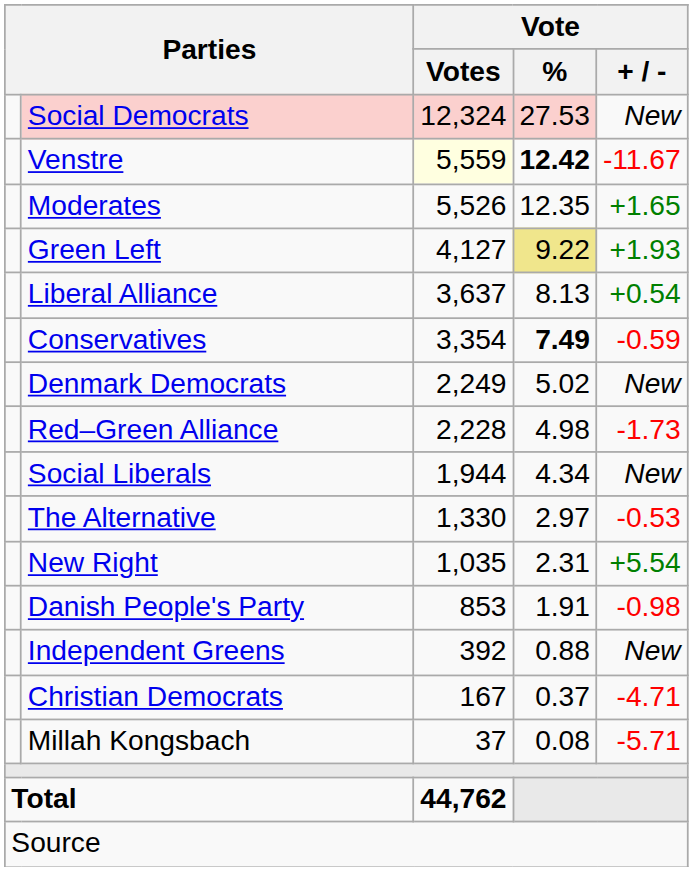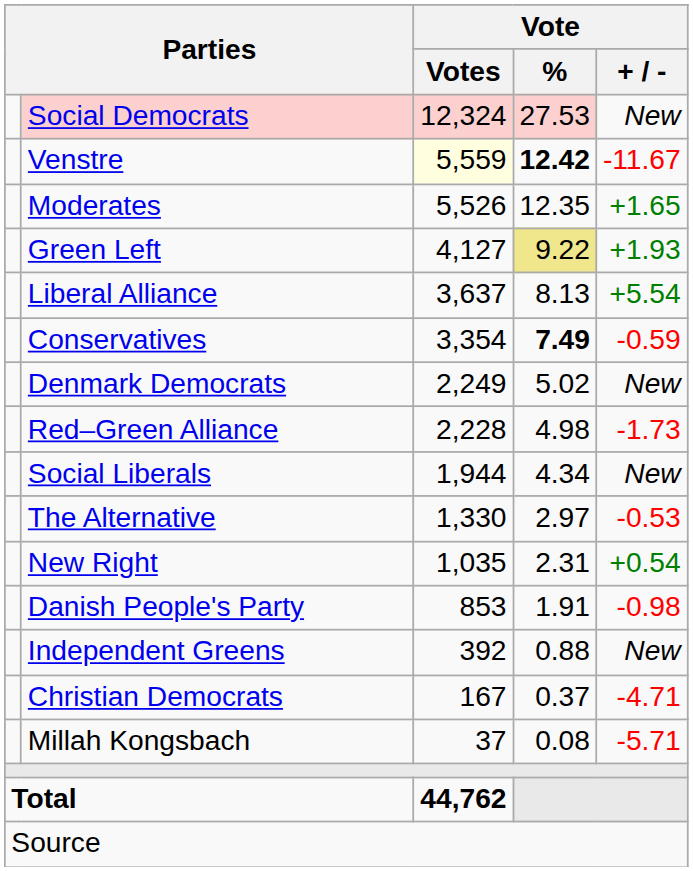(645, 294) +0.54 -> (645, 294) +5.54
(645, 562) +5.54 -> (645, 562) +0.54
